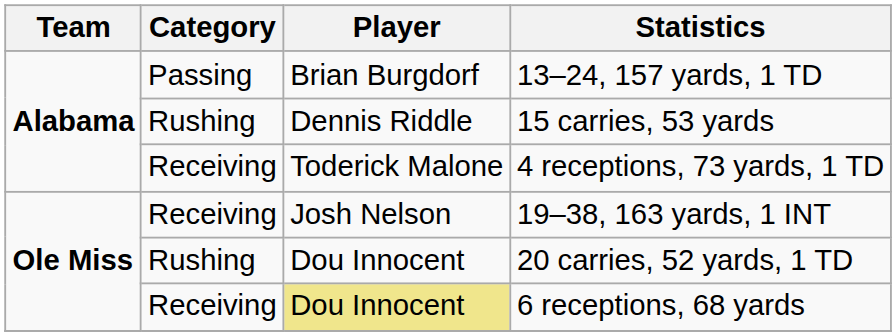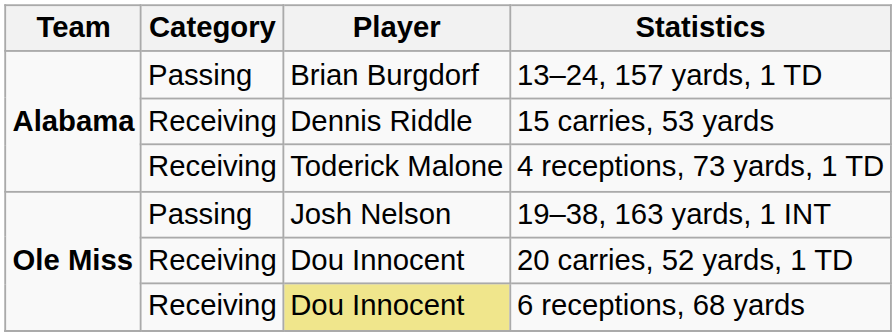(202, 120) Rushing -> (212, 120) Receiving
(212, 213) Receiving -> (200, 213) Passing
(202, 260) Rushing -> (212, 260) Receiving
